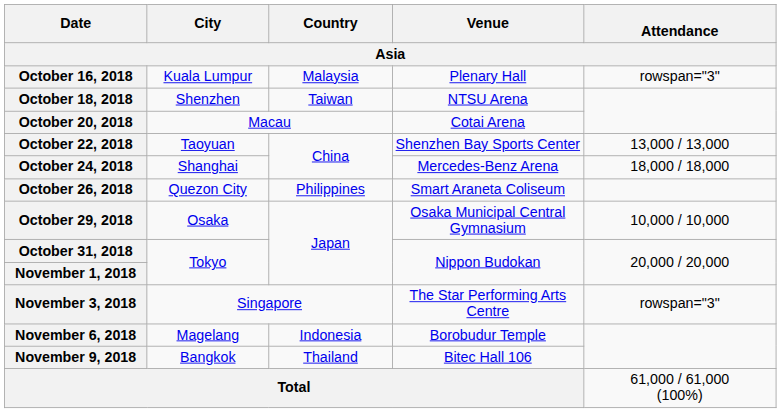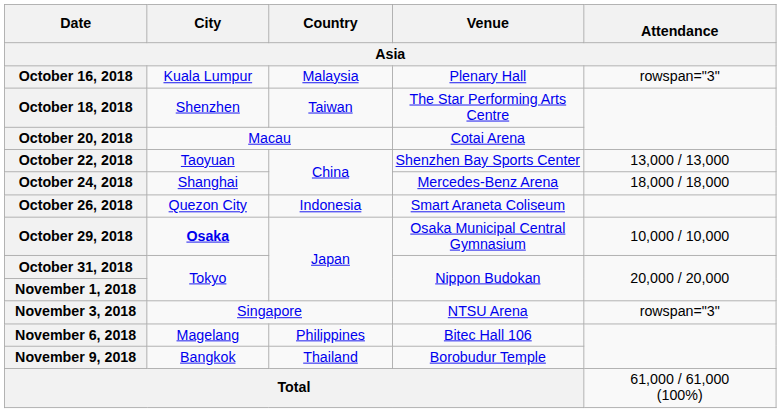(488, 99) NTSU Arena -> (488, 107) The Star Performing Arts Centre
(330, 189) Philippines -> (330, 205) Indonesia
(208, 220) normal -> (208, 236) bold
(488, 304) The Star Performing Arts Centre -> (488, 312) NTSU Arena
(330, 334) Indonesia -> (330, 334) Philippines
(488, 334) Borobudur Temple -> (488, 334) Bitec Hall 106
(488, 357) Bitec Hall 106 -> (488, 357) Borobudur Temple
